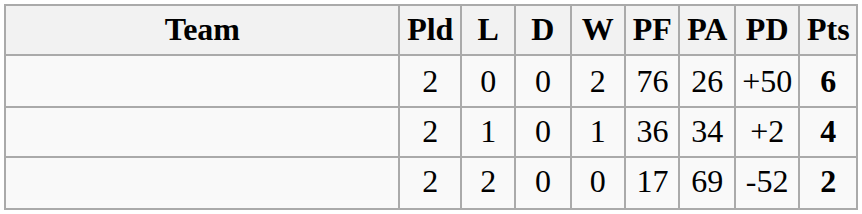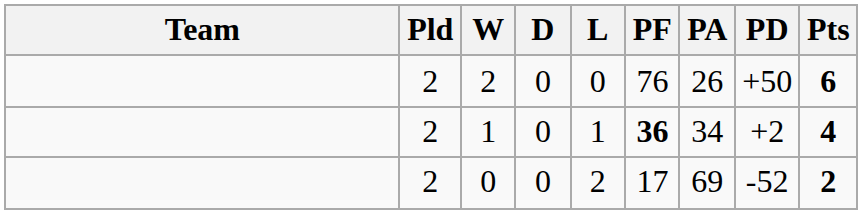columns swapped: (598, 29) <-> (488, 29)
(652, 131) normal -> (652, 131) bold
